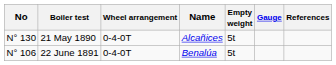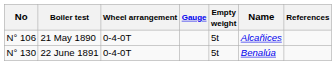columns swapped: (269, 18) <-> (202, 17)
(21, 38) N° 130 -> (21, 38) N° 106
(21, 53) N° 106 -> (21, 53) N° 130
